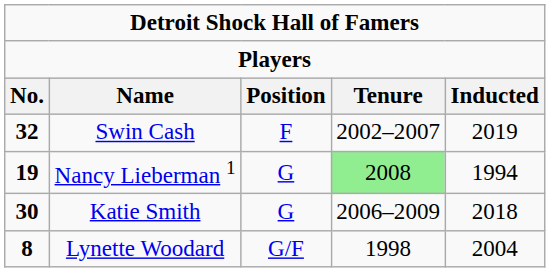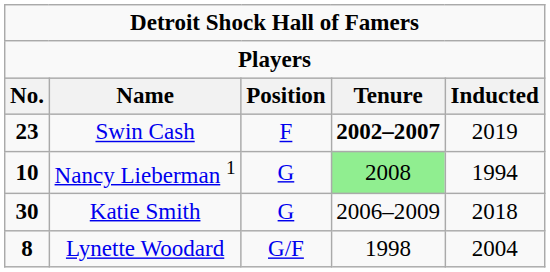(27, 132) 32 -> (27, 132) 23
(388, 132) normal -> (388, 132) bold
(27, 172) 19 -> (27, 172) 10
